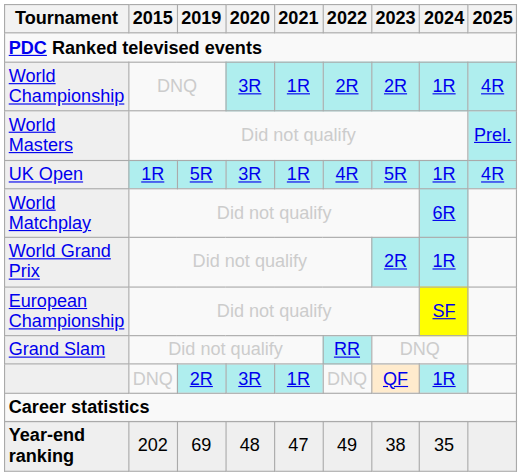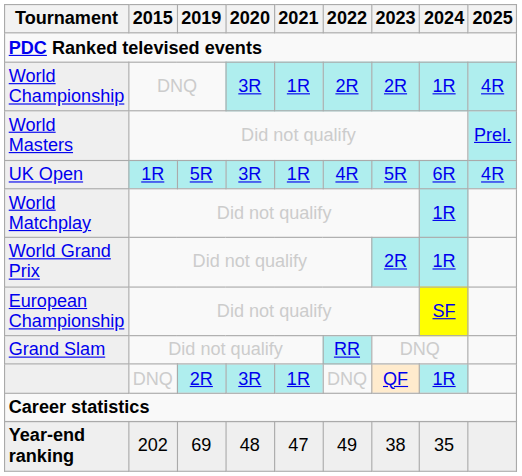(444, 174) 1R -> (444, 174) 6R
(444, 213) 6R -> (444, 213) 1R
